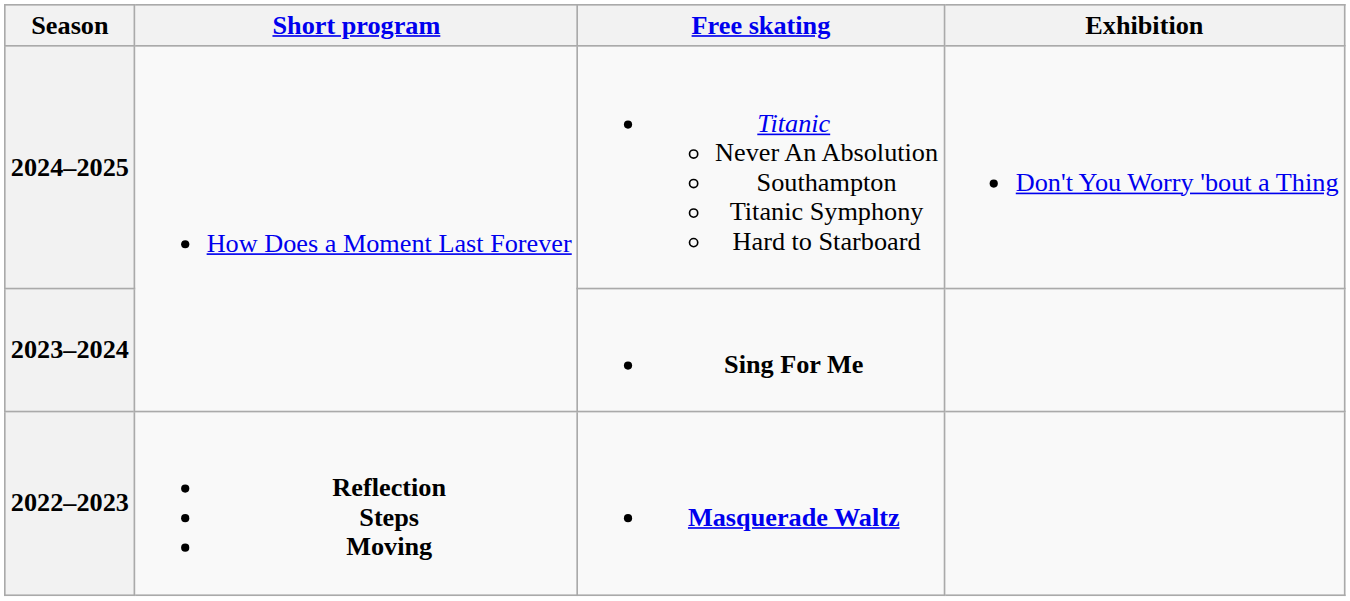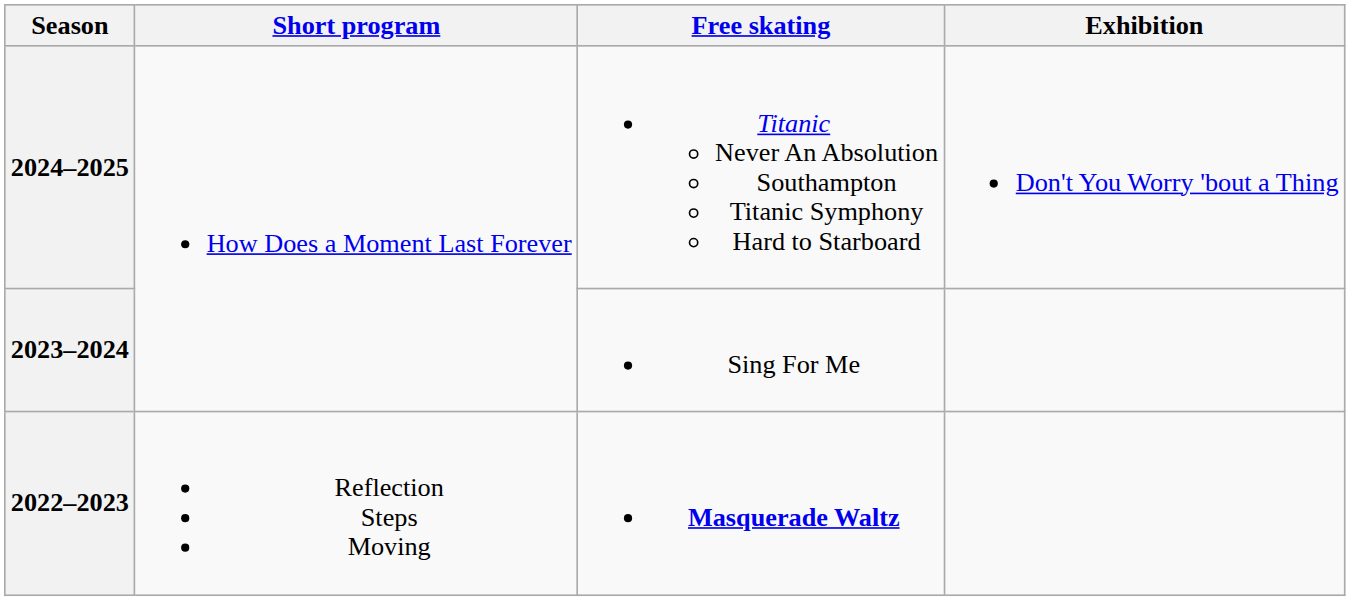(761, 365) bold -> (761, 365) normal
(356, 518) bold -> (356, 518) normal
